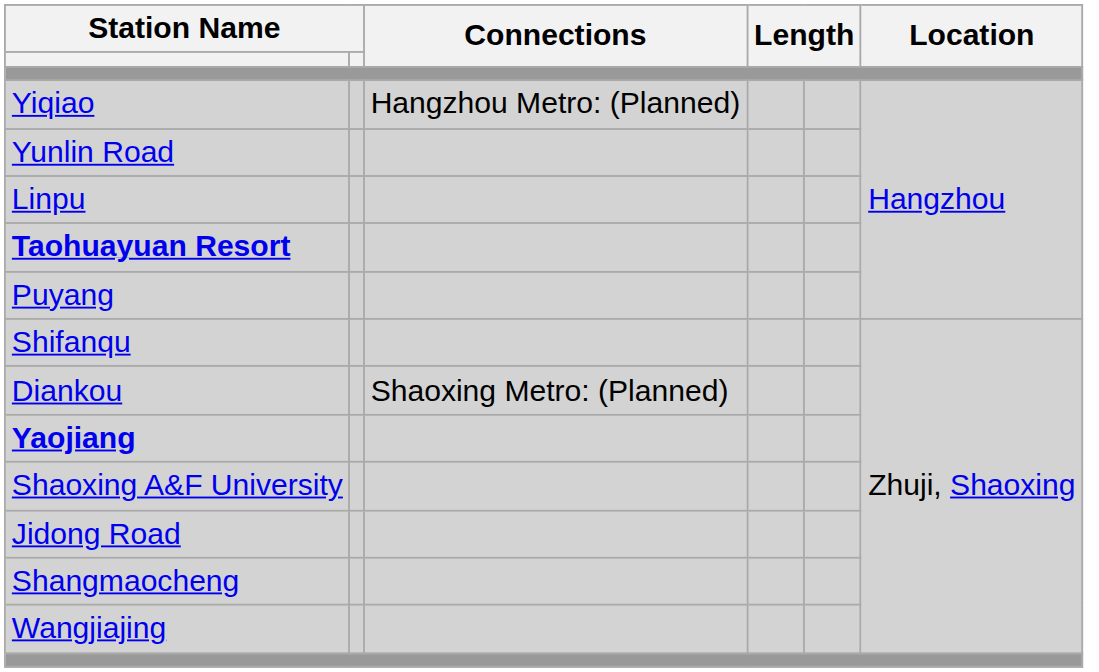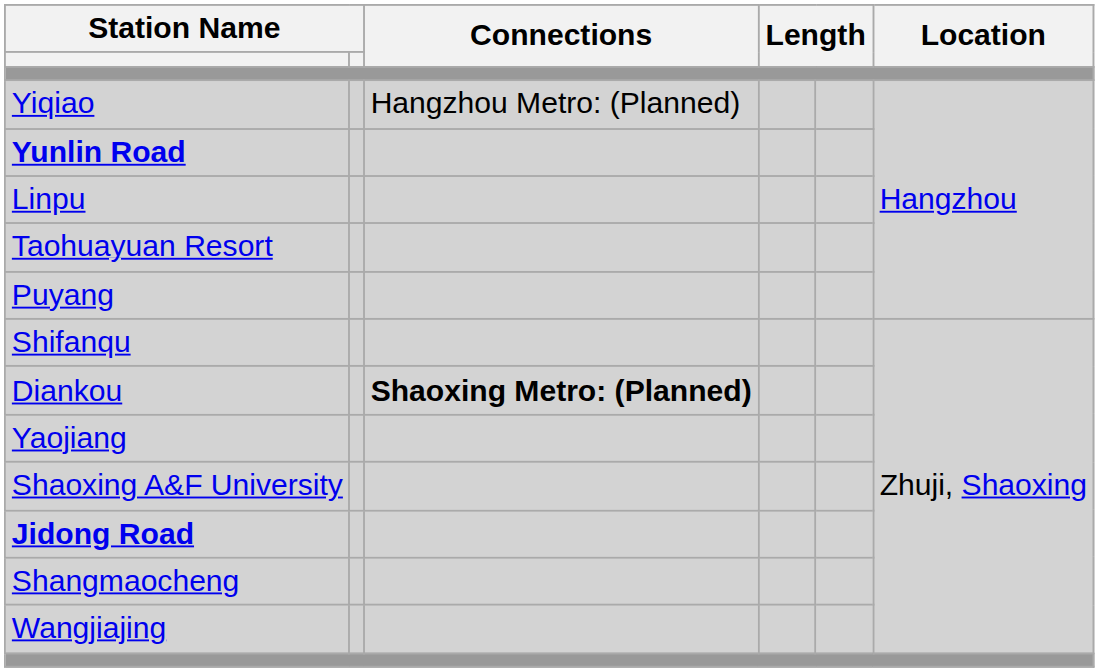(93, 151) normal -> (99, 151) bold
(151, 246) bold -> (142, 246) normal
(550, 390) normal -> (561, 390) bold
(74, 437) bold -> (69, 437) normal
(96, 533) normal -> (103, 533) bold
